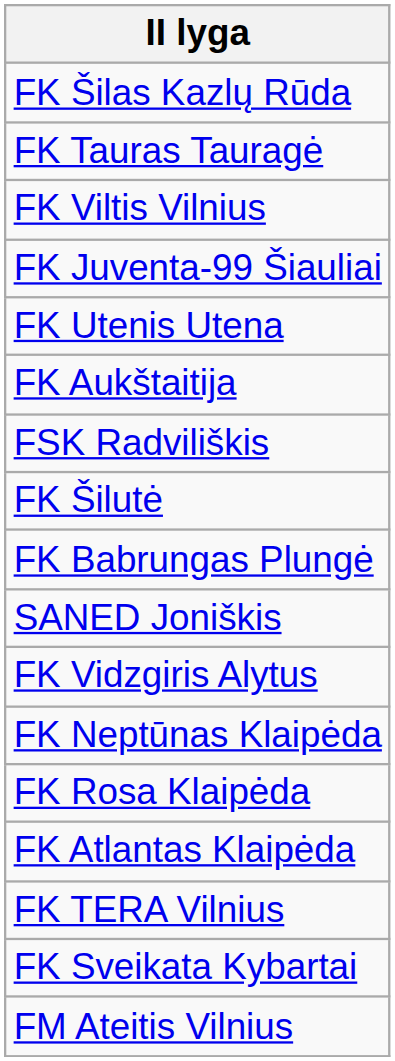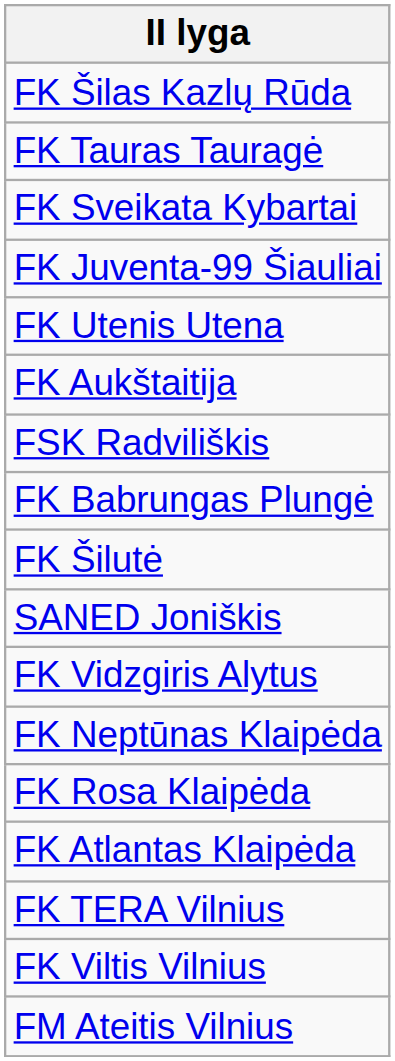(140, 208) FK Viltis Vilnius -> (185, 208) FK Sveikata Kybartai
(88, 500) FK Šilutė -> (194, 500) FK Babrungas Plungė
(194, 558) FK Babrungas Plungė -> (88, 558) FK Šilutė
(185, 967) FK Sveikata Kybartai -> (140, 967) FK Viltis Vilnius
